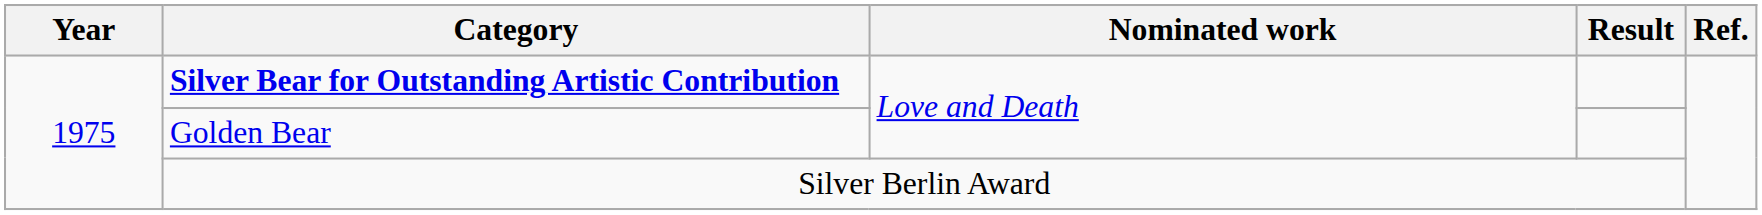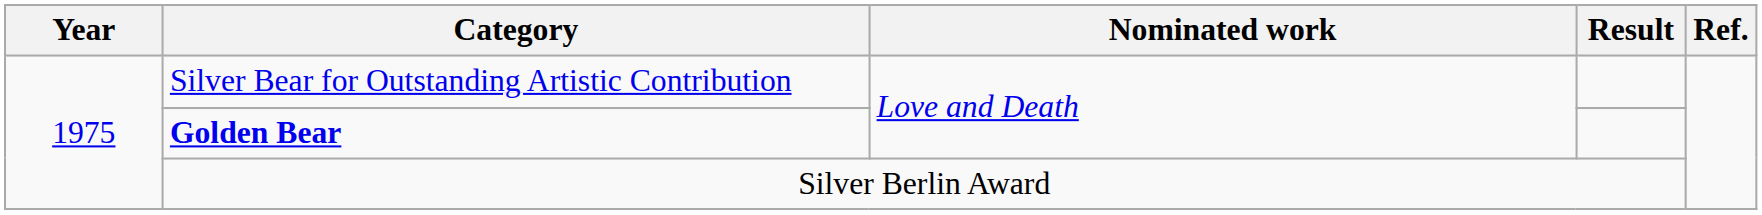(505, 80) bold -> (481, 80) normal
(250, 131) normal -> (256, 131) bold
